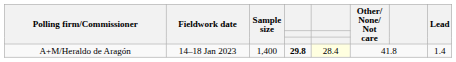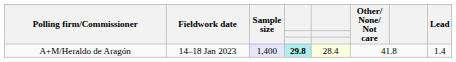(267, 51) no background -> (267, 51) lavender background
(298, 51) no background -> (298, 51) paleturquoise background
